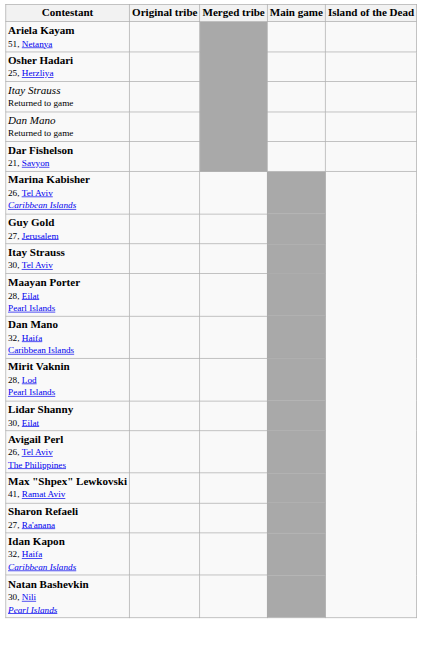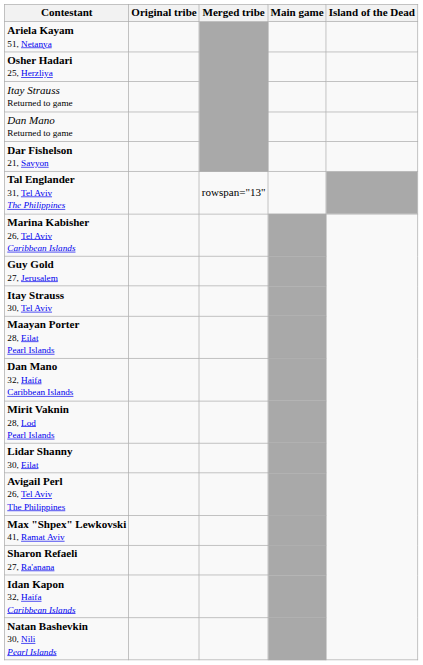+ row: (41, 192)
